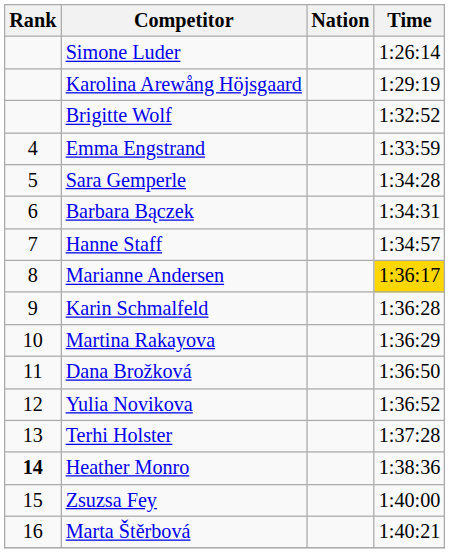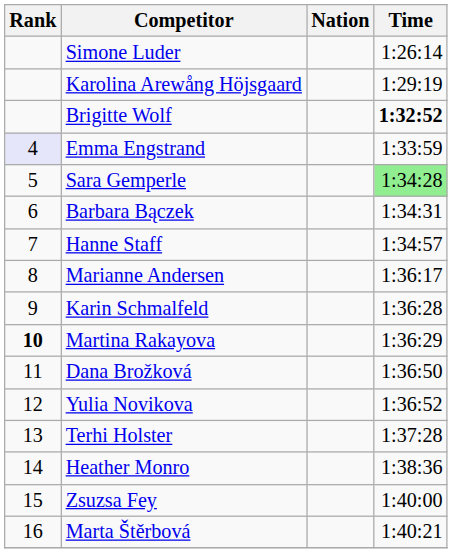(410, 116) normal -> (411, 116) bold
(33, 148) no background -> (33, 148) lavender background
(410, 180) no background -> (412, 180) lightgreen background
(410, 276) gold background -> (412, 276) no background
(33, 340) normal -> (33, 340) bold
(33, 468) bold -> (33, 468) normal
